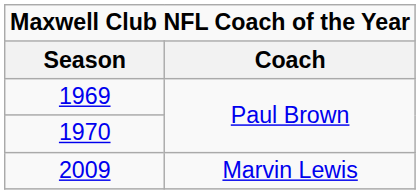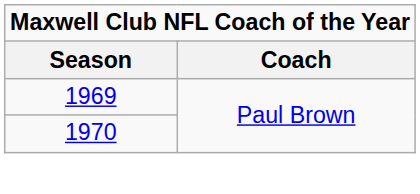- row: (85, 170)
